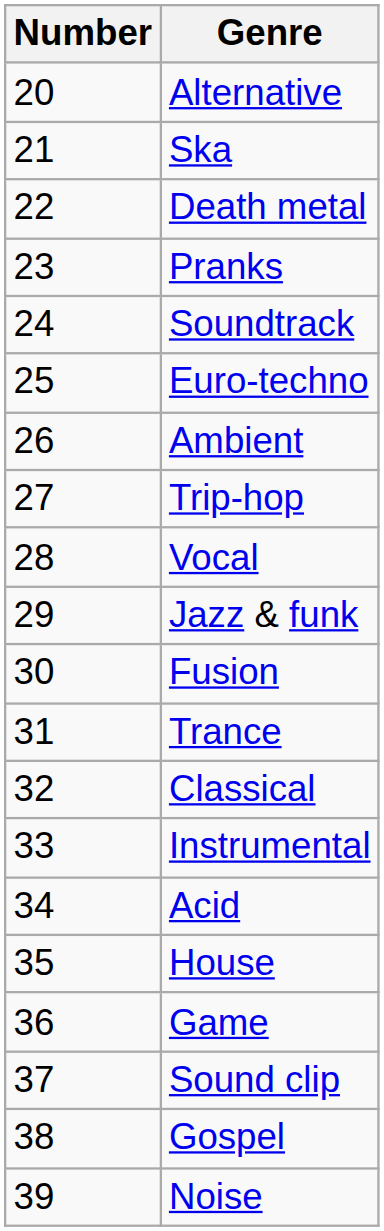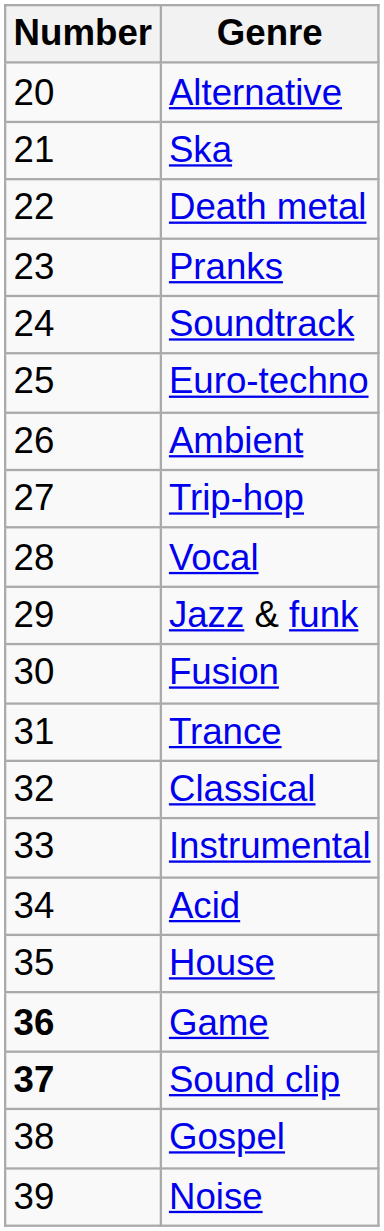(34, 1021) normal -> (34, 1021) bold
(34, 1079) normal -> (34, 1079) bold
